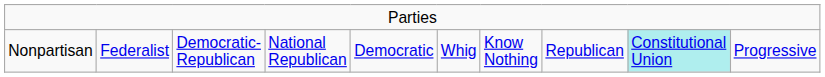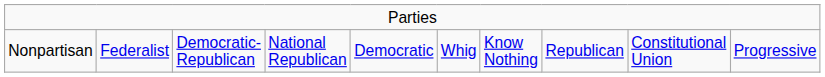(679, 51) paleturquoise background -> (679, 51) no background
